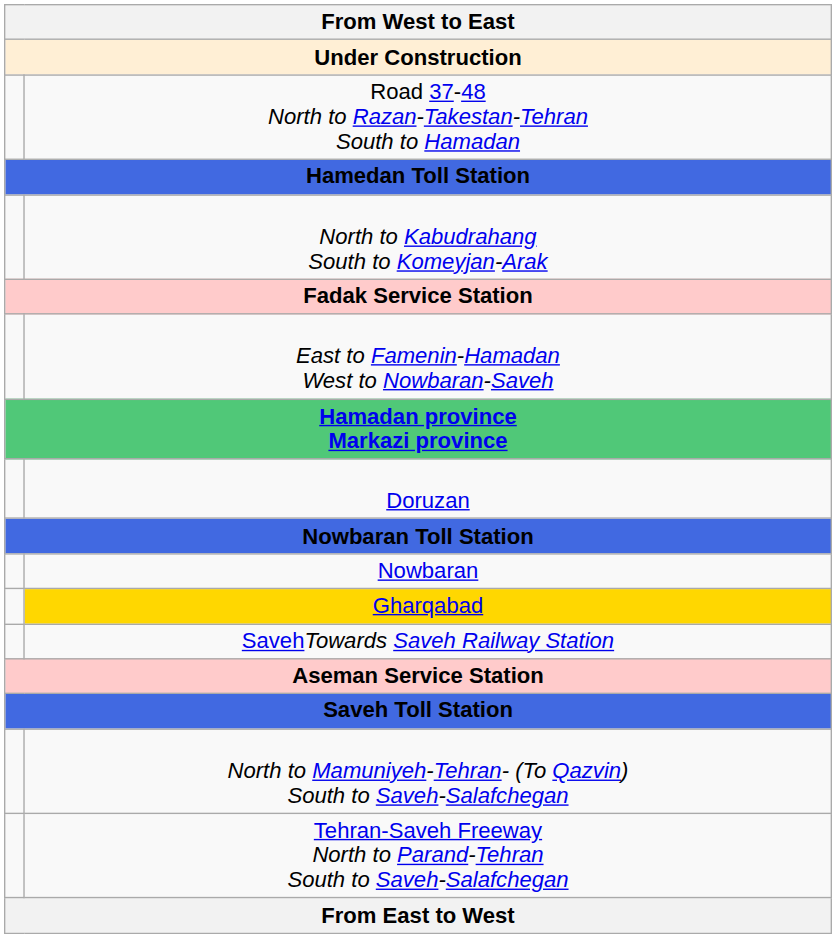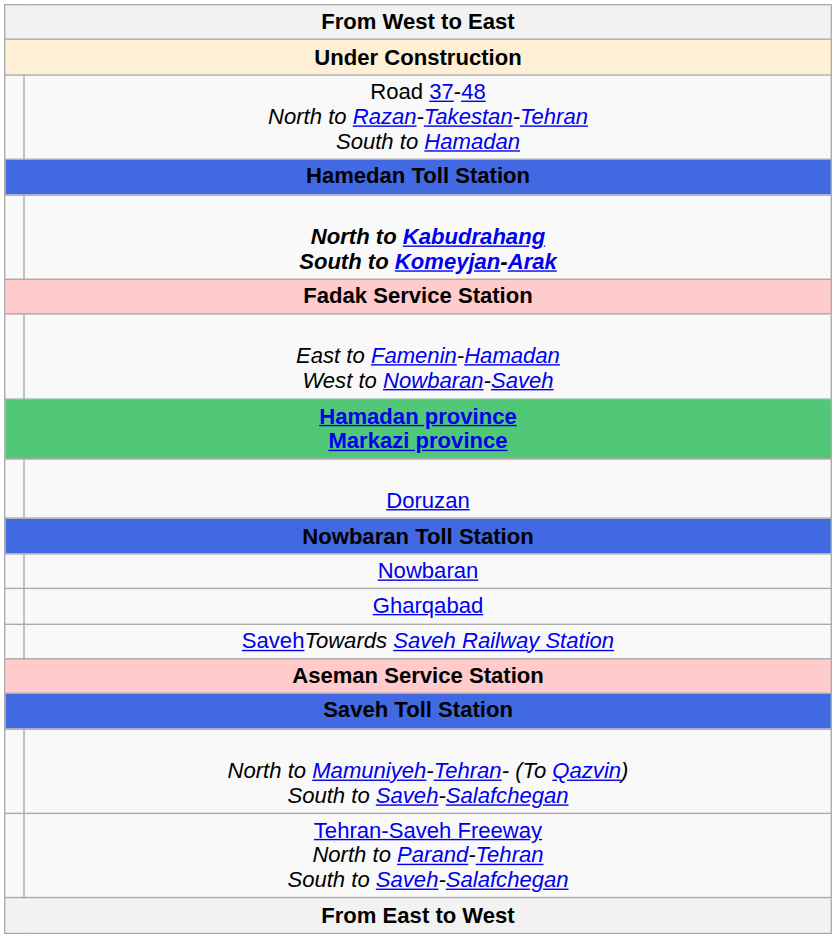(428, 249) normal -> (428, 249) bold
(428, 605) gold background -> (428, 605) no background
